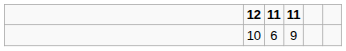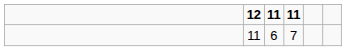(254, 35) 10 -> (254, 35) 11
(294, 35) 9 -> (294, 35) 7
